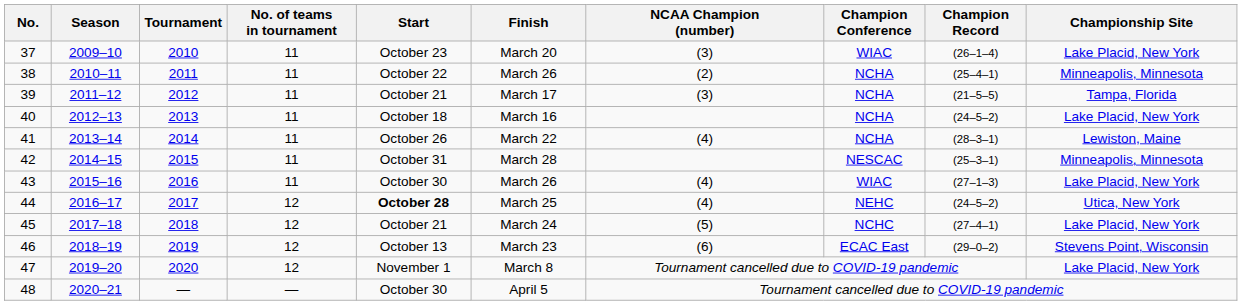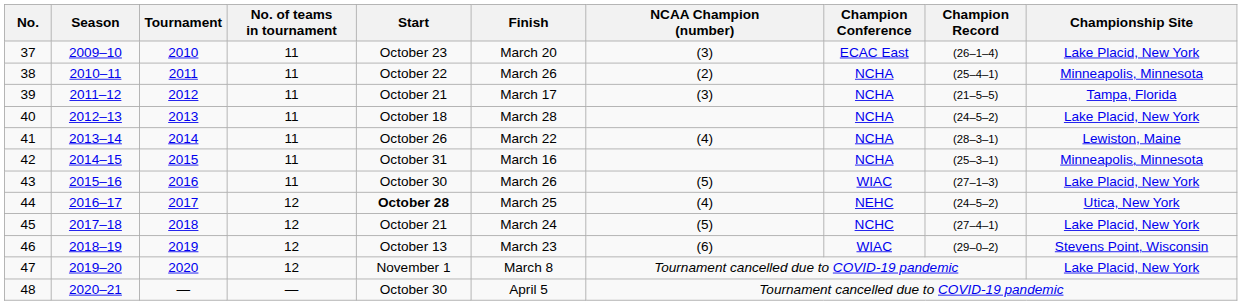(874, 52) WIAC -> (874, 52) ECAC East
(528, 116) March 16 -> (528, 116) March 28
(528, 159) March 28 -> (528, 159) March 16
(874, 159) NESCAC -> (874, 159) NCHA
(705, 181) (4) -> (705, 181) (5)
(874, 246) ECAC East -> (874, 246) WIAC
